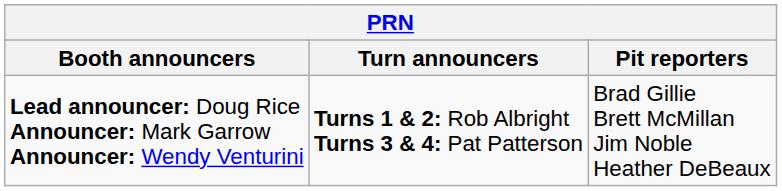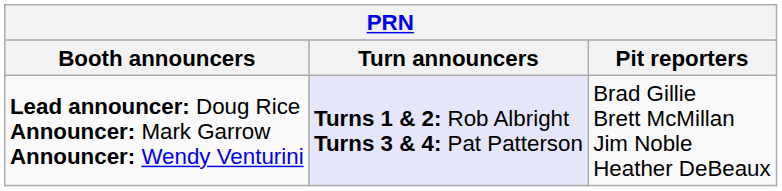(448, 131) no background -> (448, 131) lavender background
